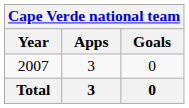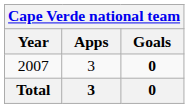(152, 66) normal -> (152, 66) bold
